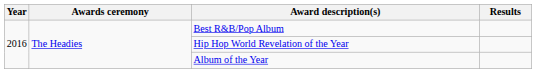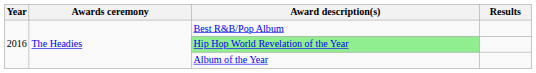(271, 44) no background -> (271, 44) lightgreen background
